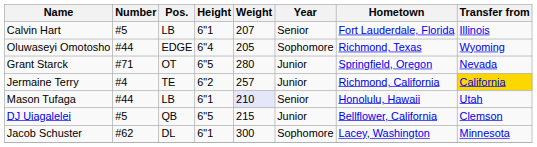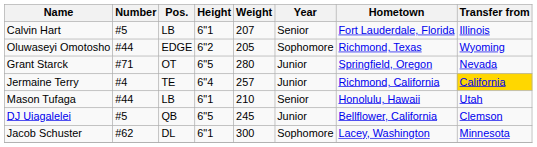(205, 47) 6"4 -> (205, 47) 6"2
(205, 82) 6"2 -> (205, 82) 6"4
(245, 99) lavender background -> (245, 99) no background
(245, 116) 215 -> (245, 116) 245
